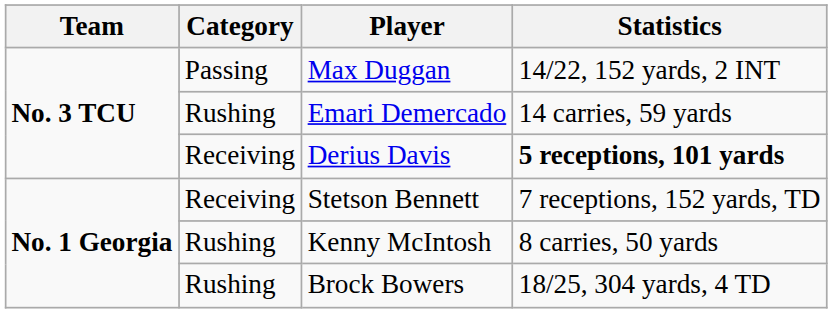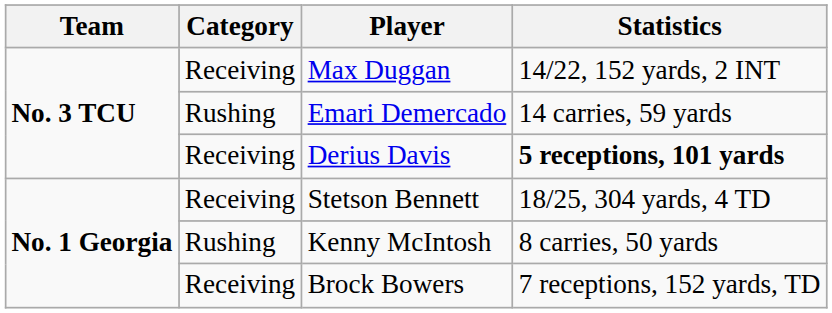(226, 69) Passing -> (240, 69) Receiving
(670, 198) 7 receptions, 152 yards, TD -> (645, 198) 18/25, 304 yards, 4 TD
(230, 285) Rushing -> (240, 285) Receiving
(645, 285) 18/25, 304 yards, 4 TD -> (670, 285) 7 receptions, 152 yards, TD
